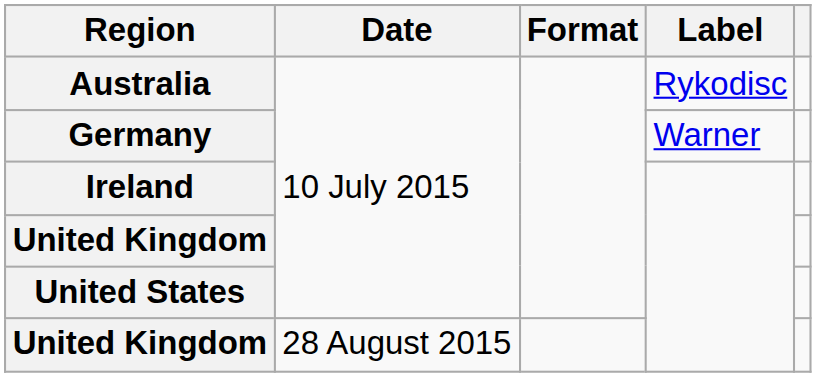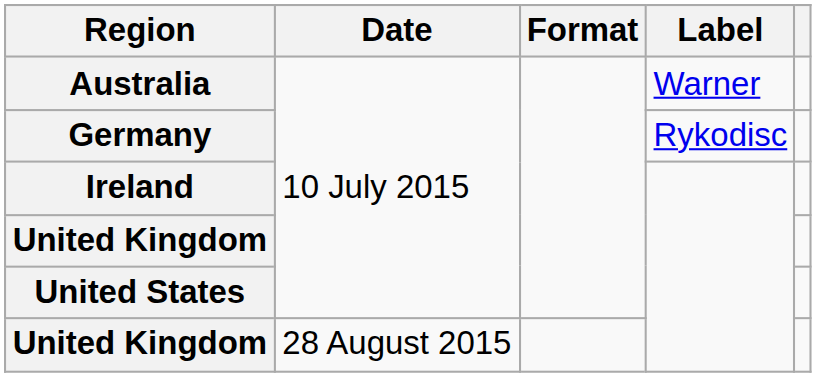(720, 82) Rykodisc -> (707, 82) Warner
(707, 135) Warner -> (720, 135) Rykodisc
